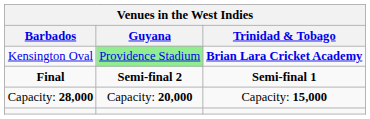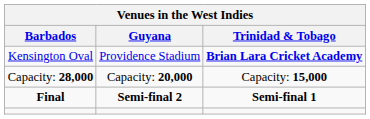(150, 56) lightgreen background -> (150, 56) no background
rows swapped: (50, 97) <-> (50, 76)
